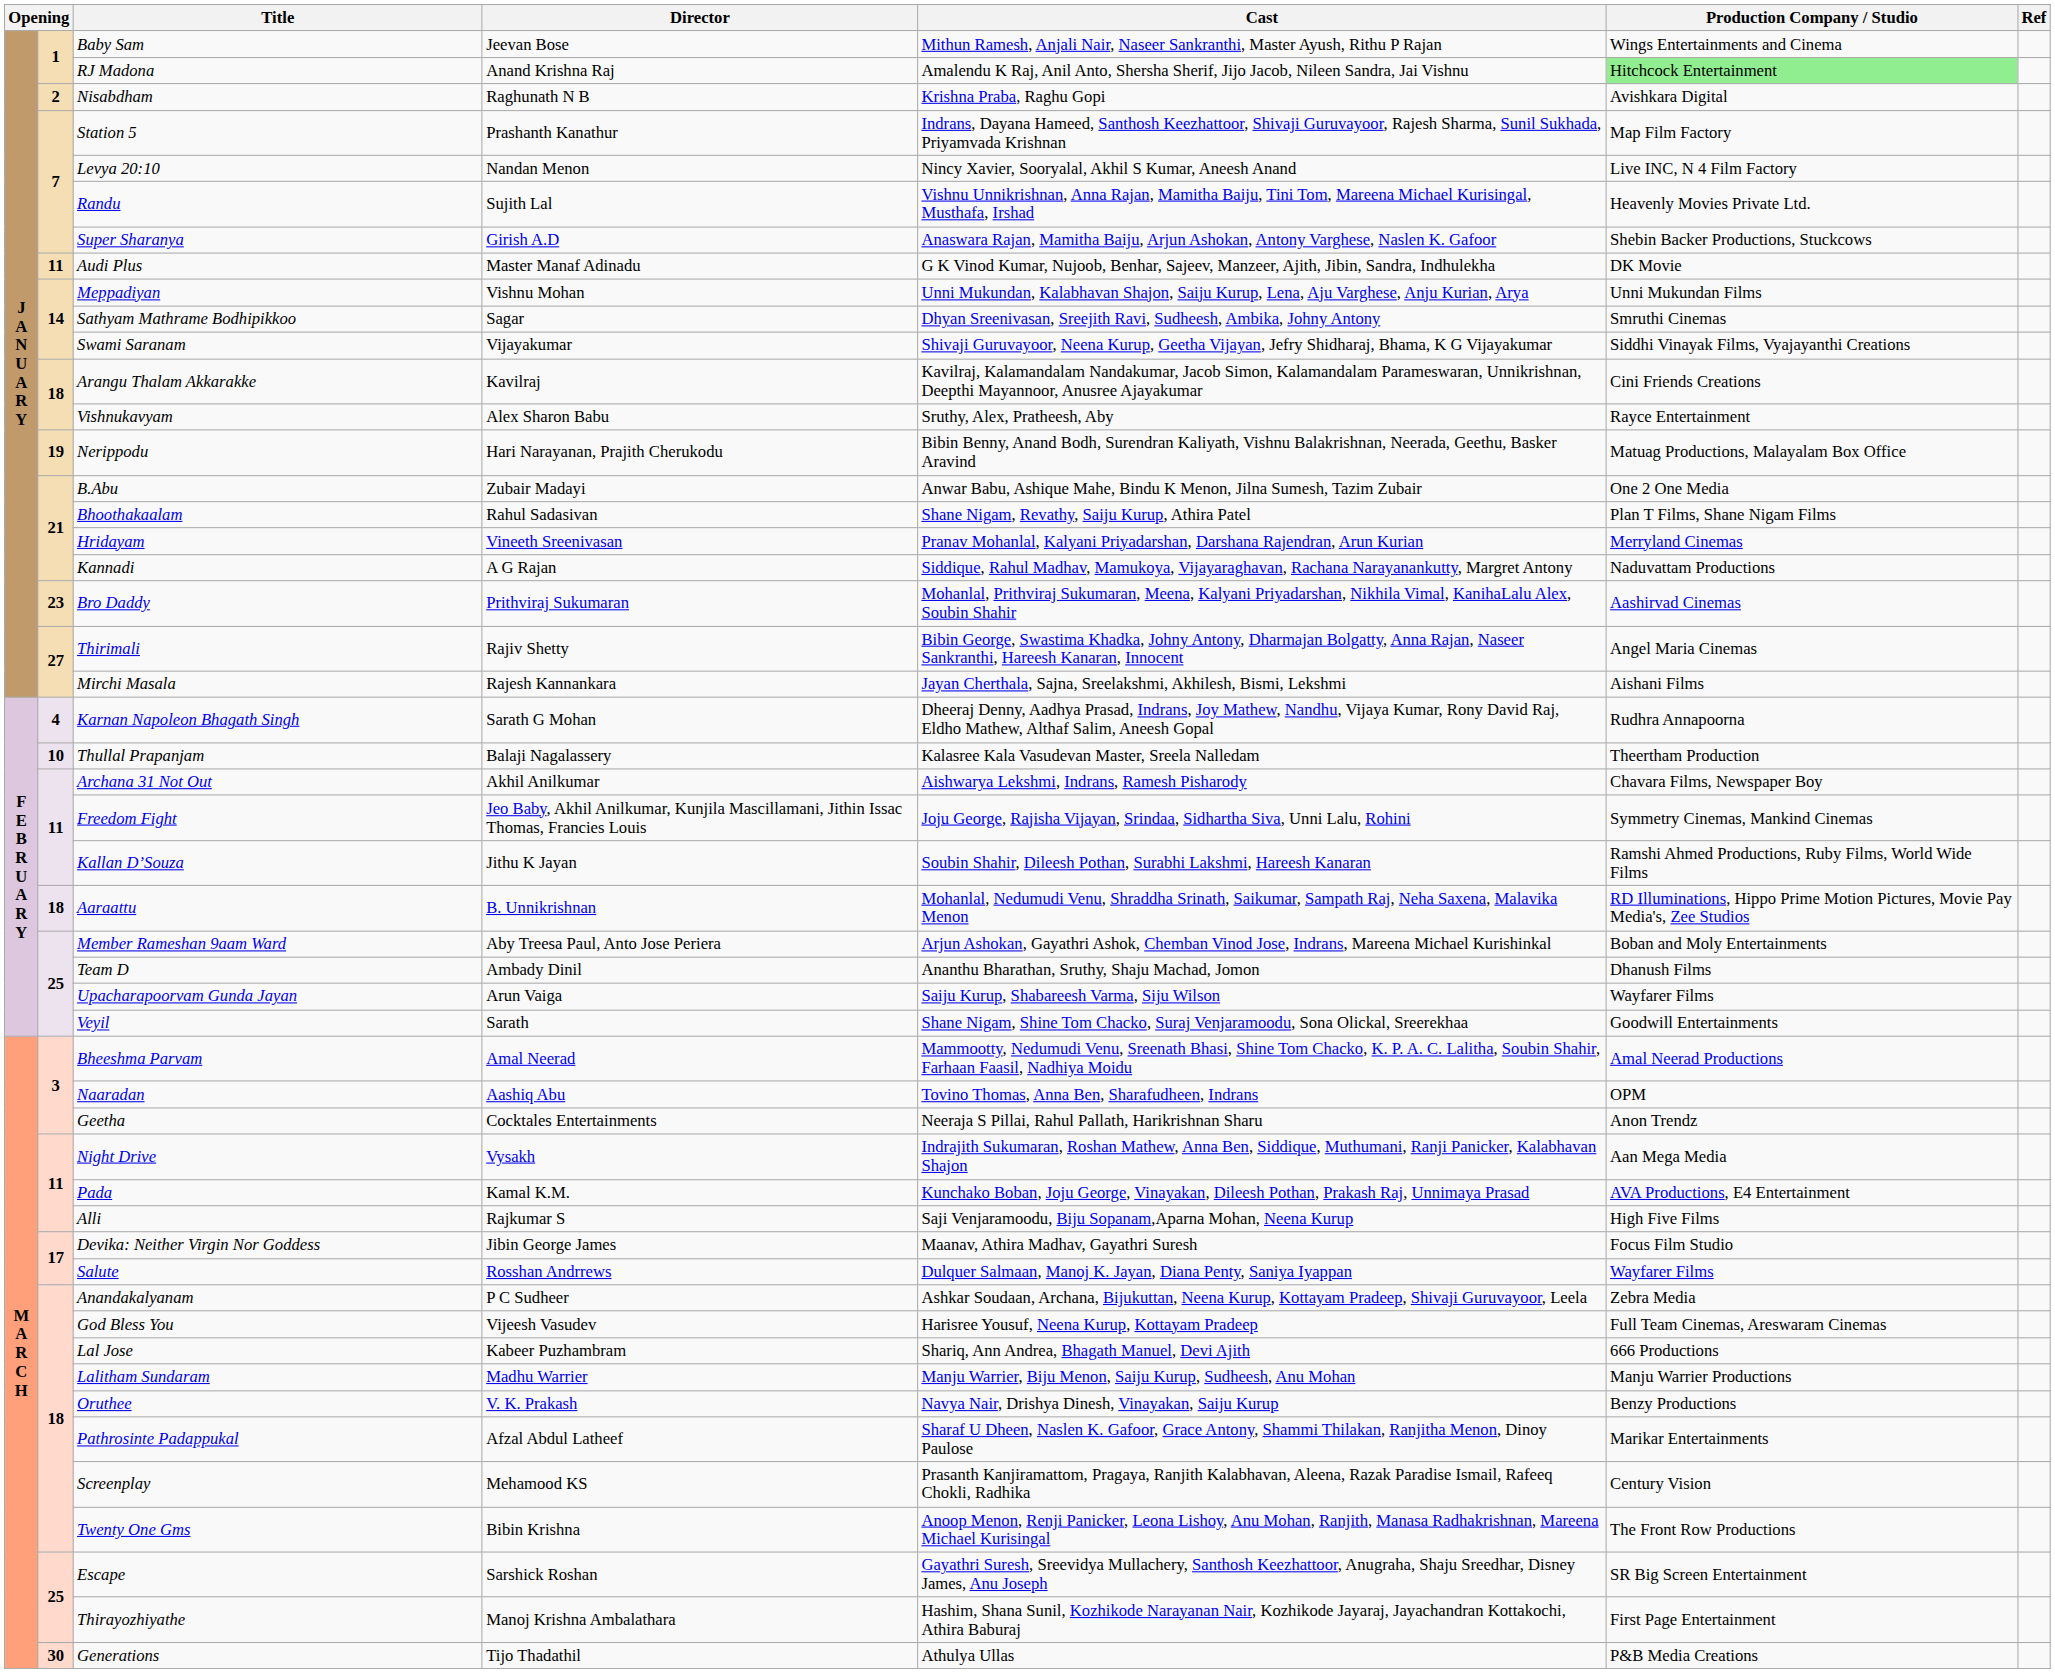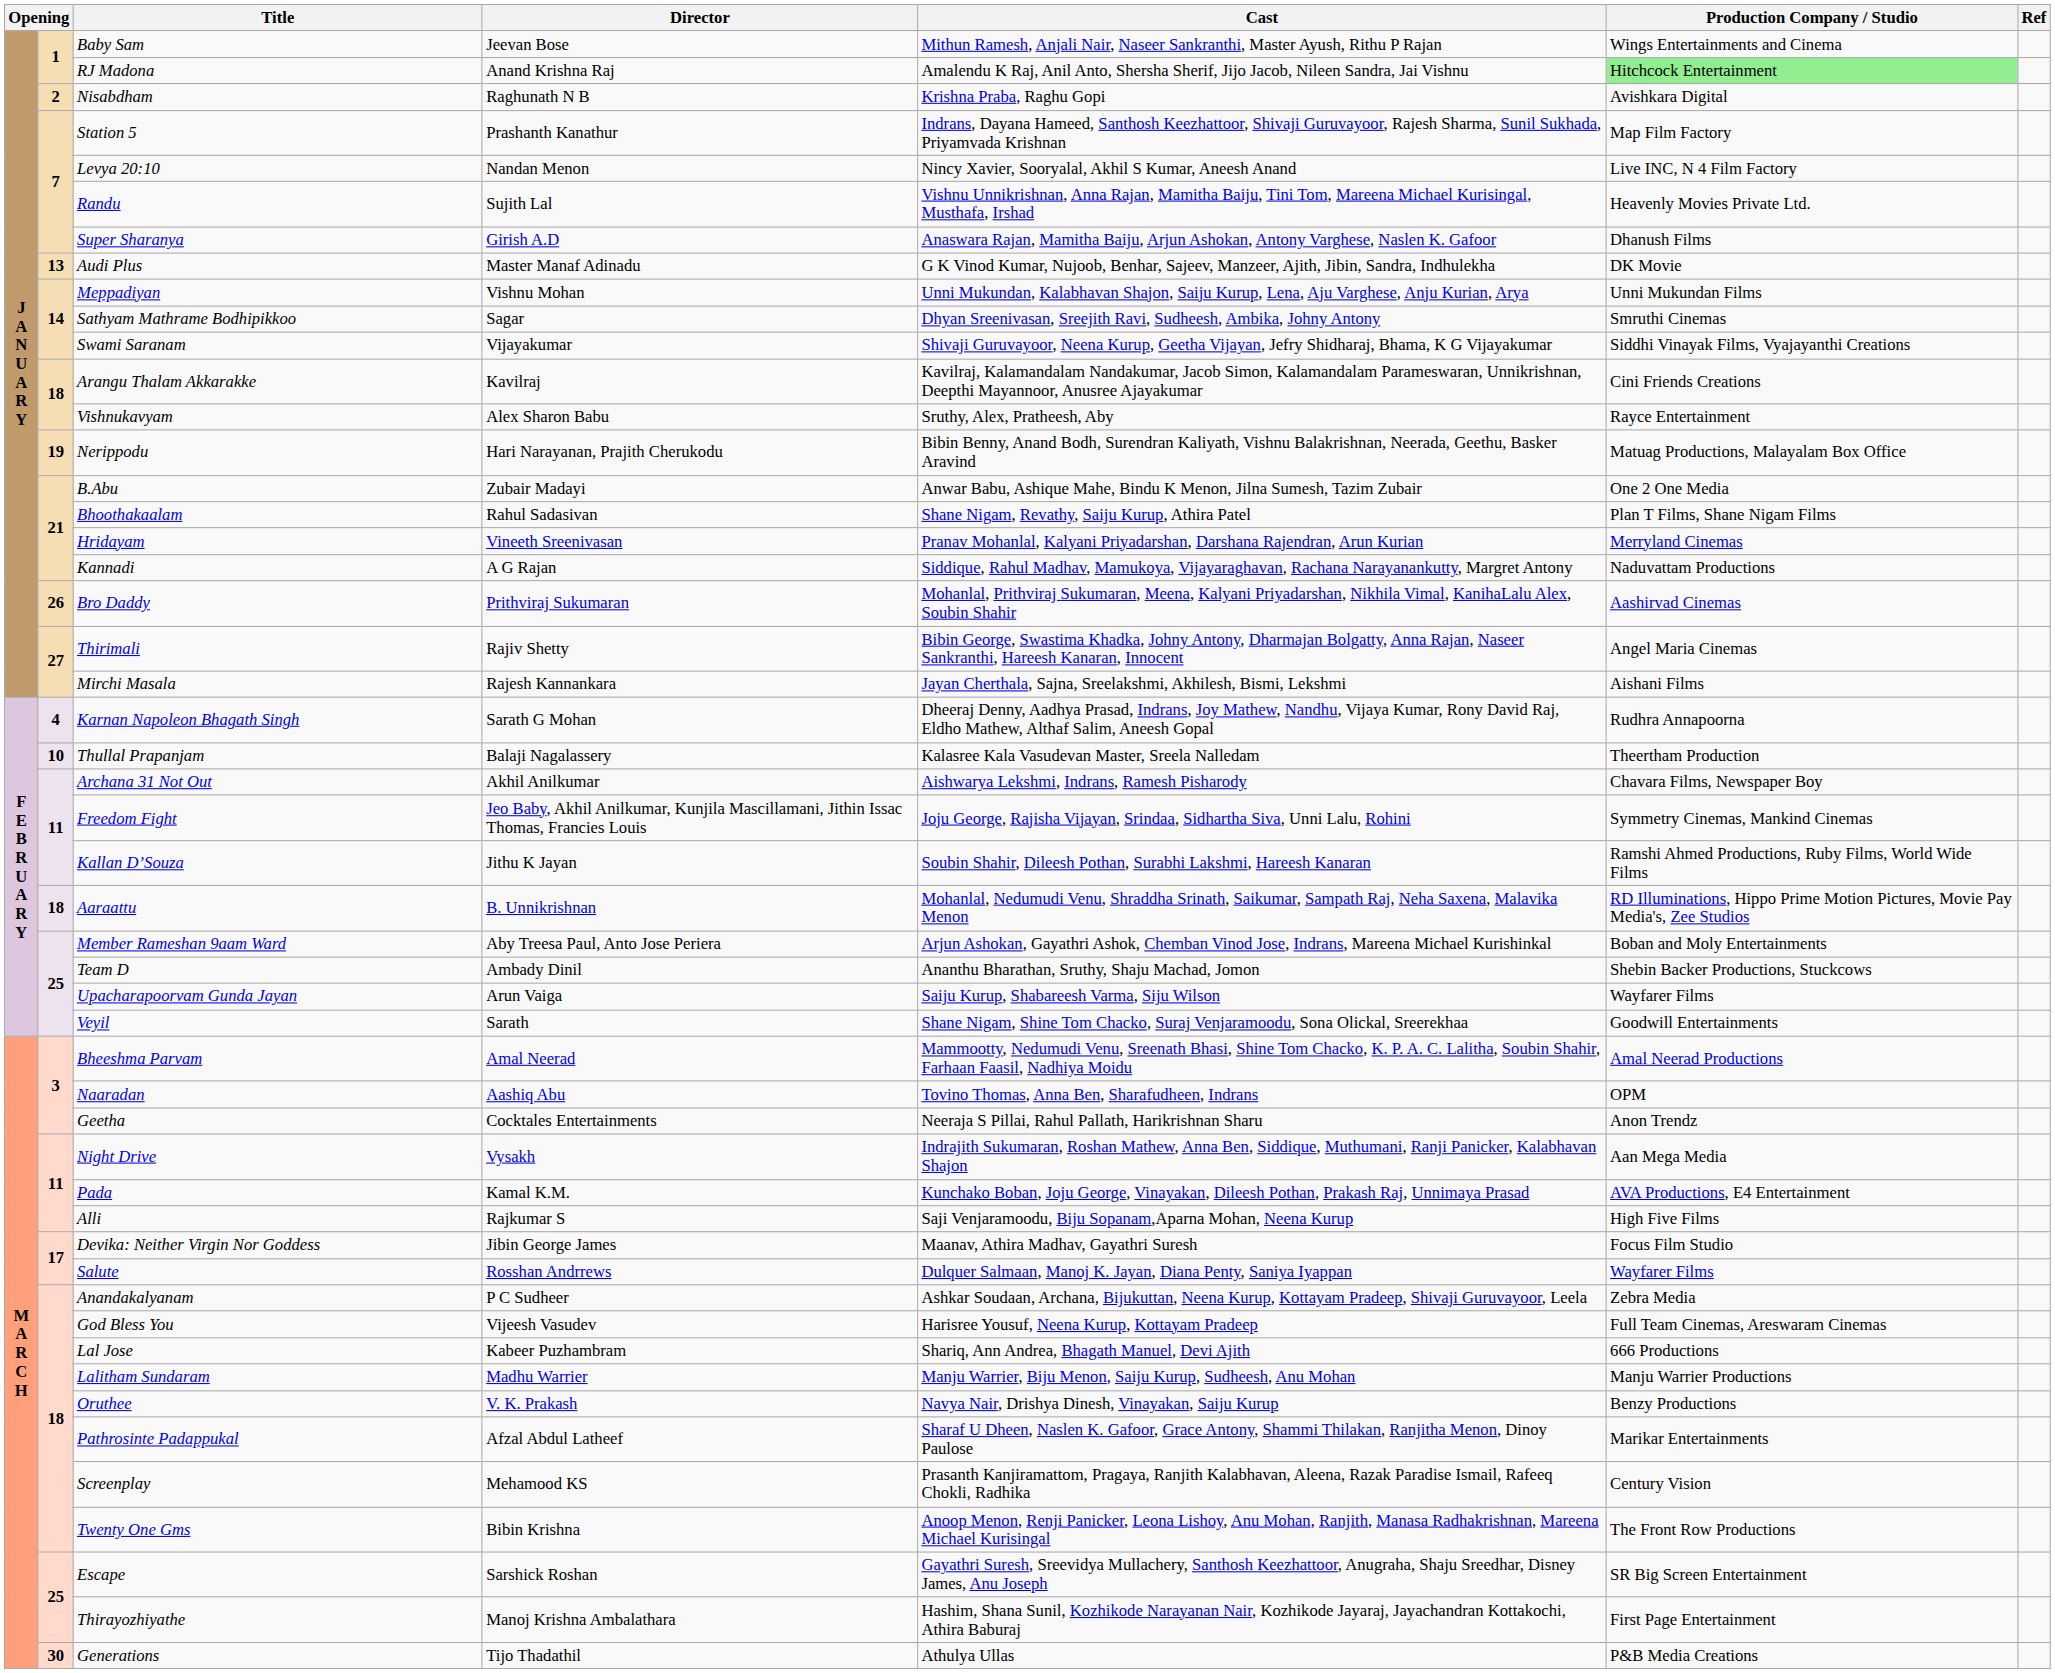(1741, 239) Shebin Backer Productions, Stuckcows -> (1661, 239) Dhanush Films
(56, 266) 11 -> (56, 266) 13
(56, 603) 23 -> (56, 603) 26
(1661, 970) Dhanush Films -> (1741, 970) Shebin Backer Productions, Stuckcows
